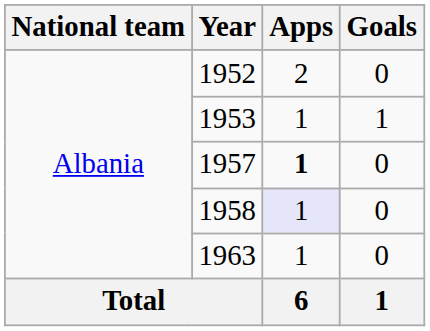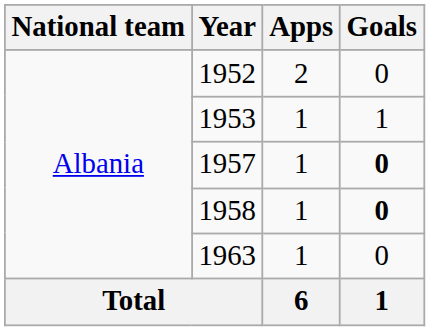(301, 164) bold -> (301, 164) normal
(382, 164) normal -> (382, 164) bold
(301, 210) lavender background -> (301, 210) no background
(382, 210) normal -> (382, 210) bold
